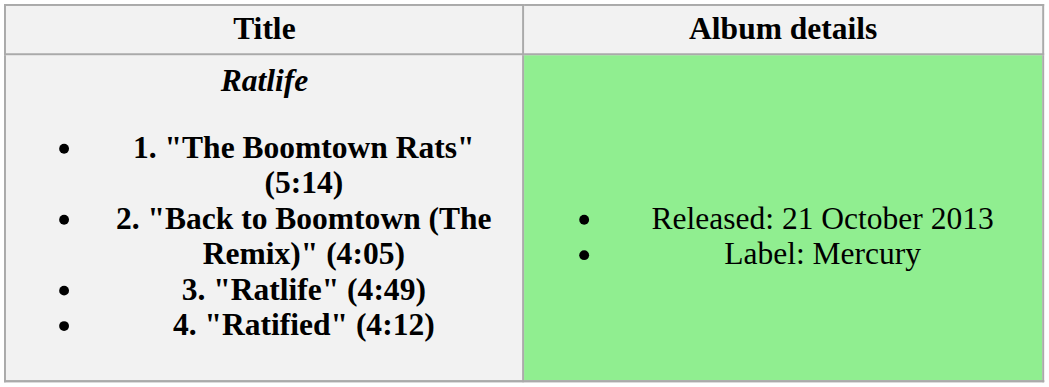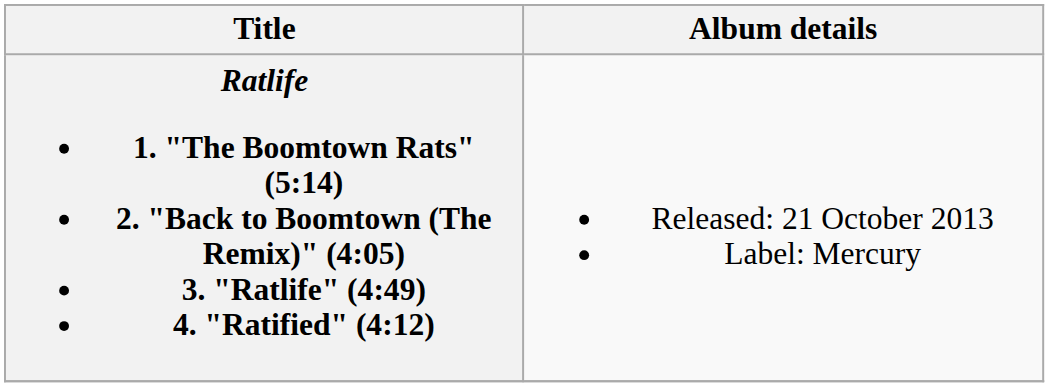(783, 236) lightgreen background -> (783, 236) no background
